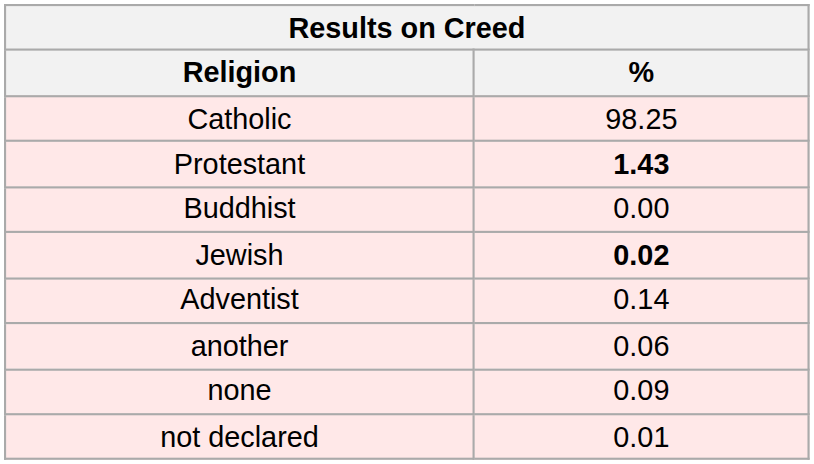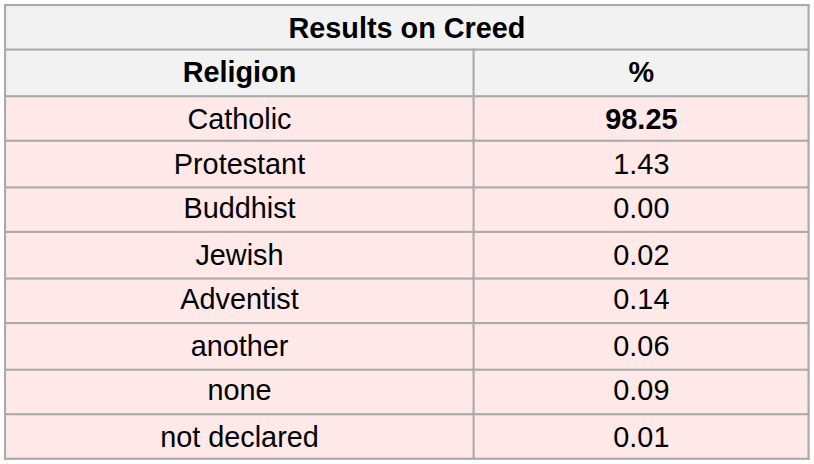(641, 118) normal -> (641, 118) bold
(641, 164) bold -> (641, 164) normal
(641, 255) bold -> (641, 255) normal
